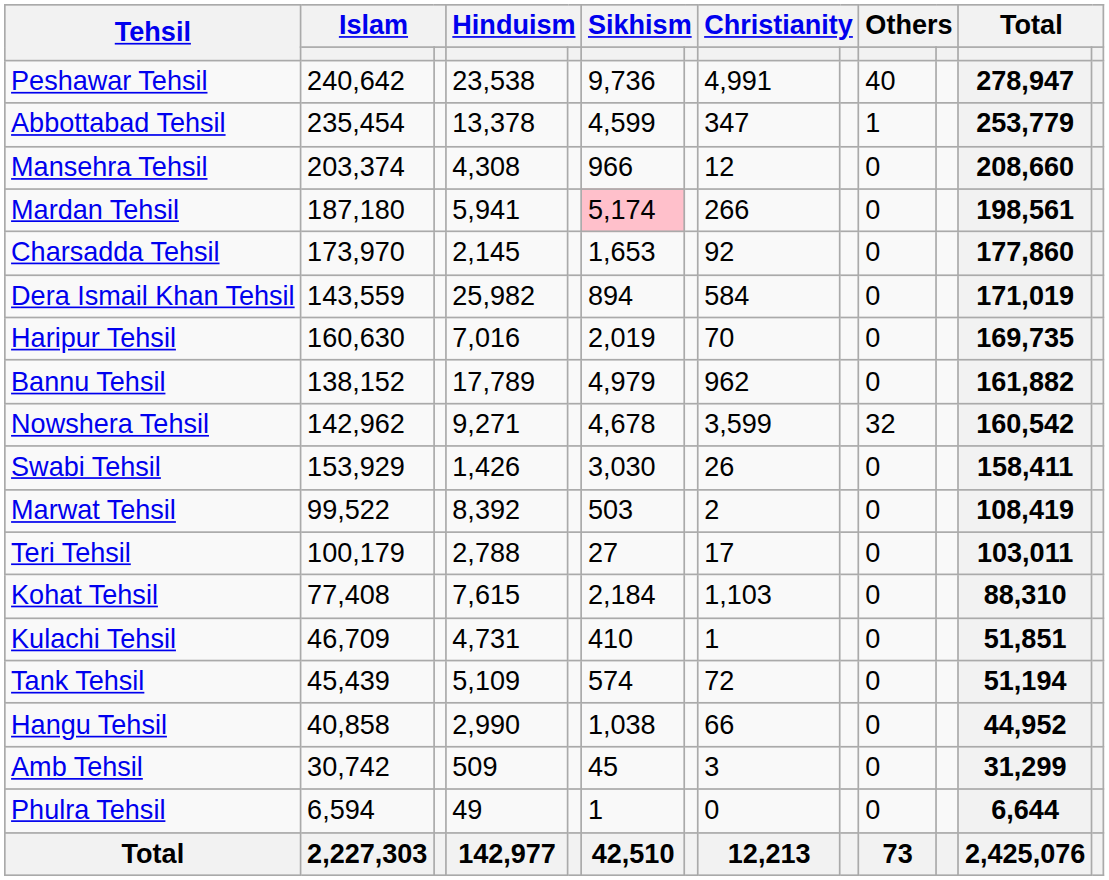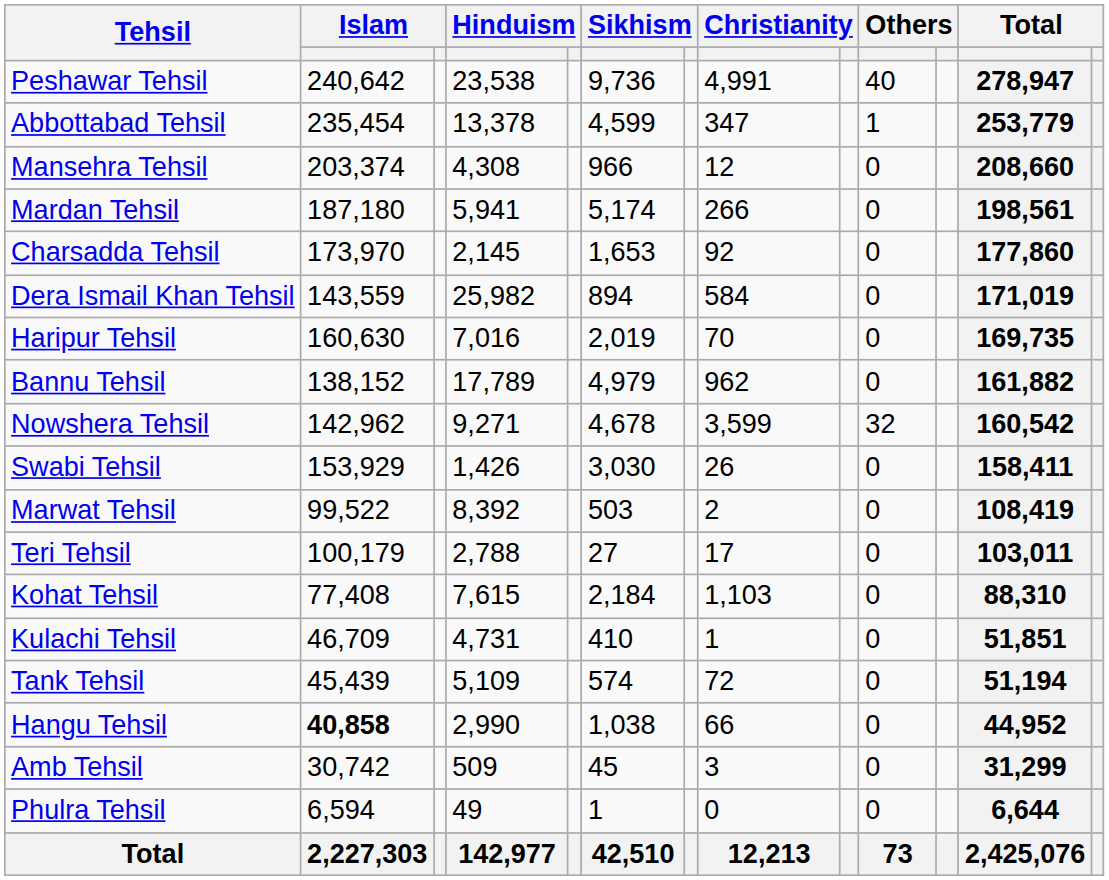(622, 209) pink background -> (622, 209) no background
(348, 724) normal -> (348, 724) bold
